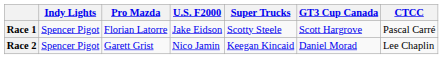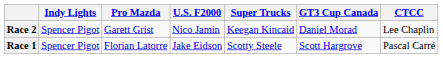rows swapped: (22, 29) <-> (22, 45)
